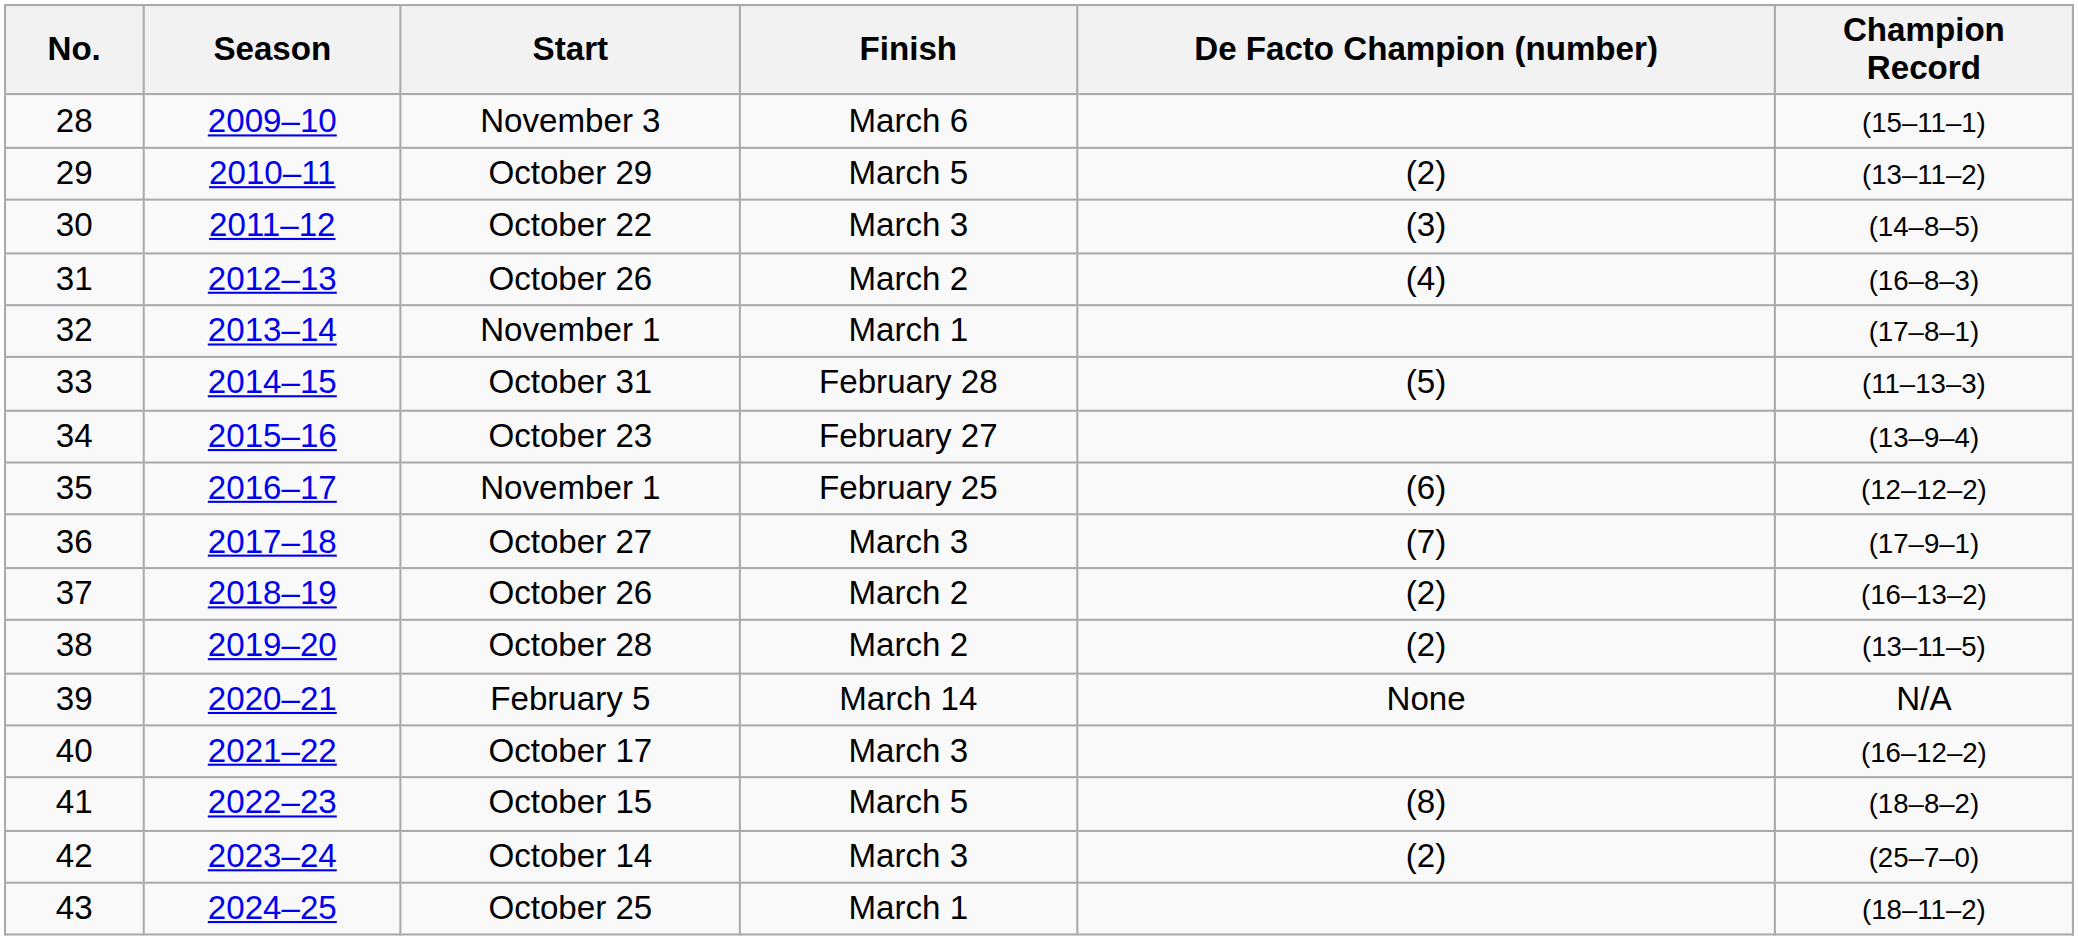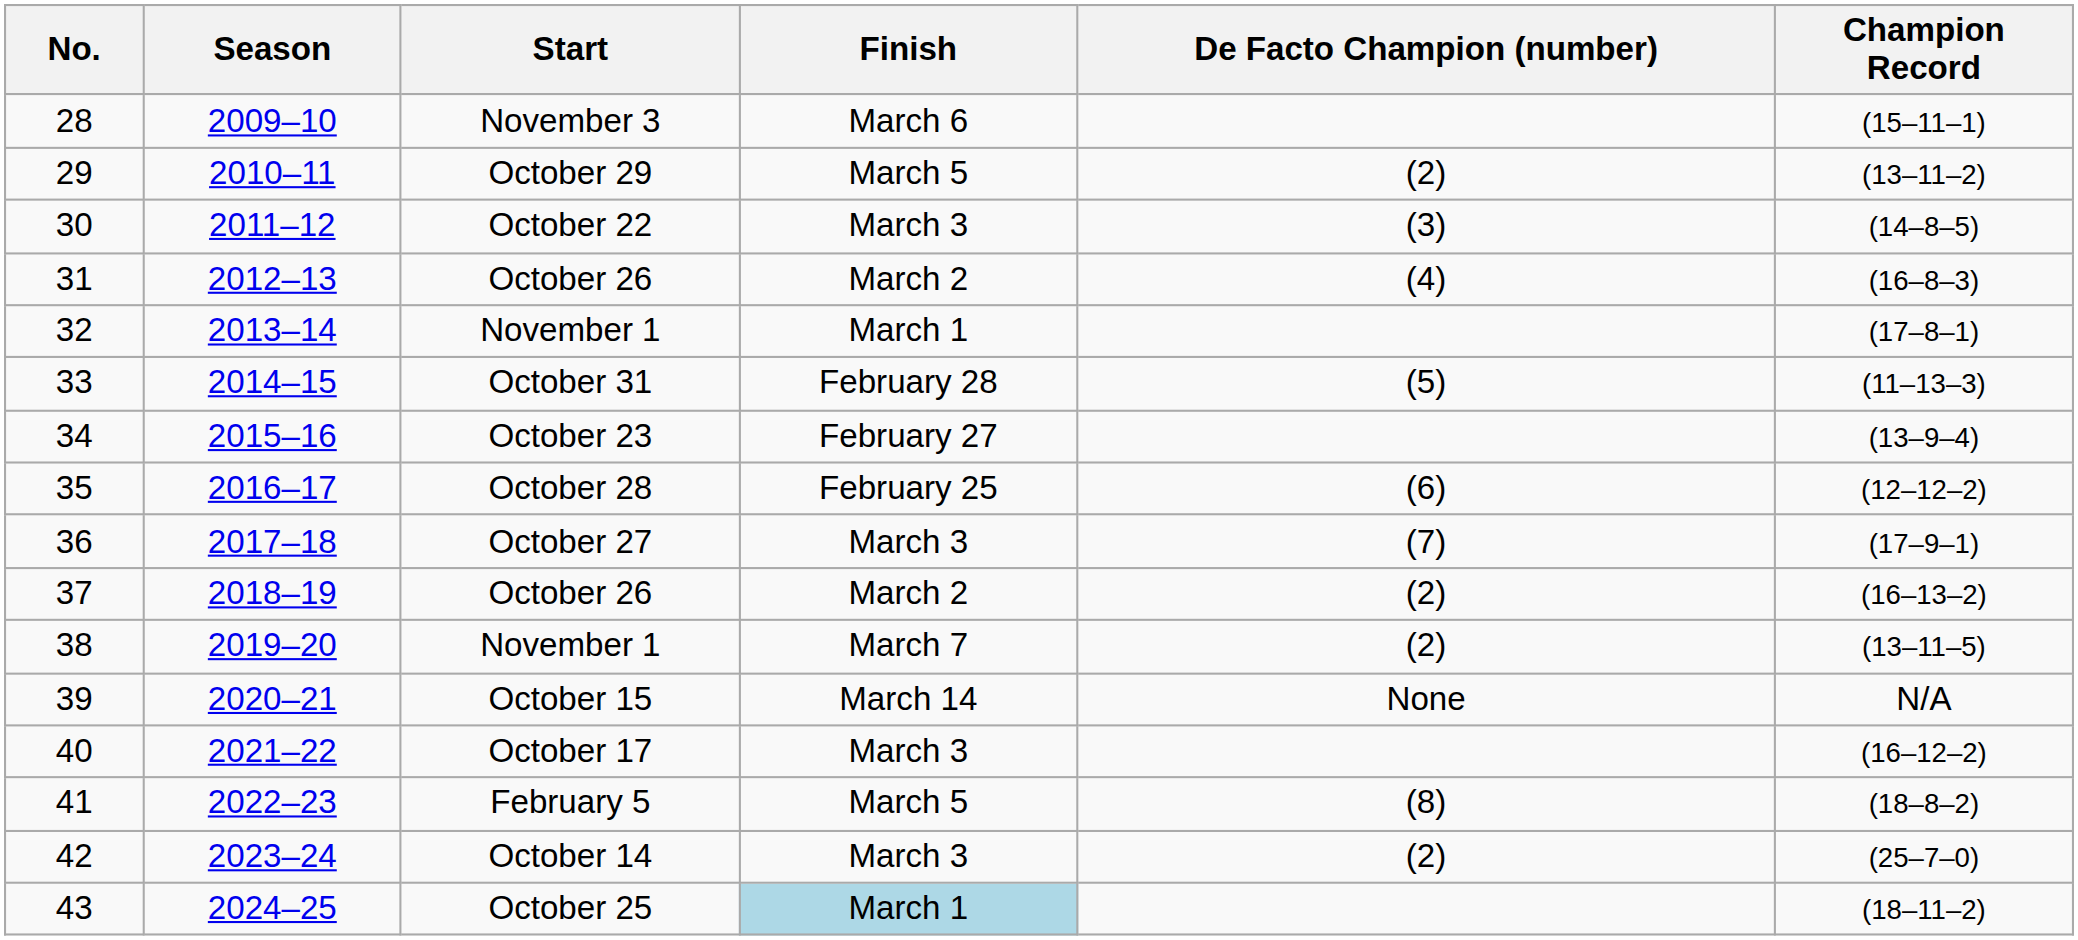(570, 488) November 1 -> (570, 488) October 28
(570, 645) October 28 -> (570, 645) November 1
(908, 645) March 2 -> (908, 645) March 7
(570, 698) February 5 -> (570, 698) October 15
(570, 803) October 15 -> (570, 803) February 5
(908, 908) no background -> (908, 908) lightblue background
